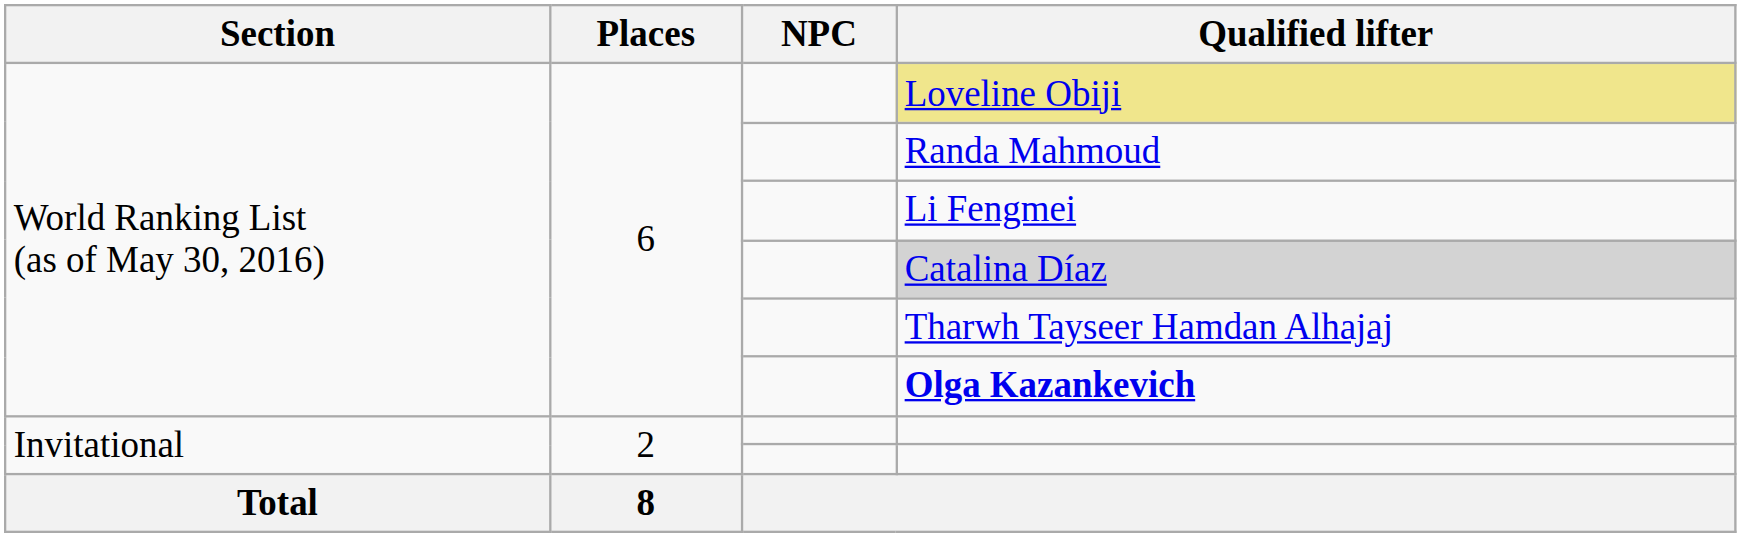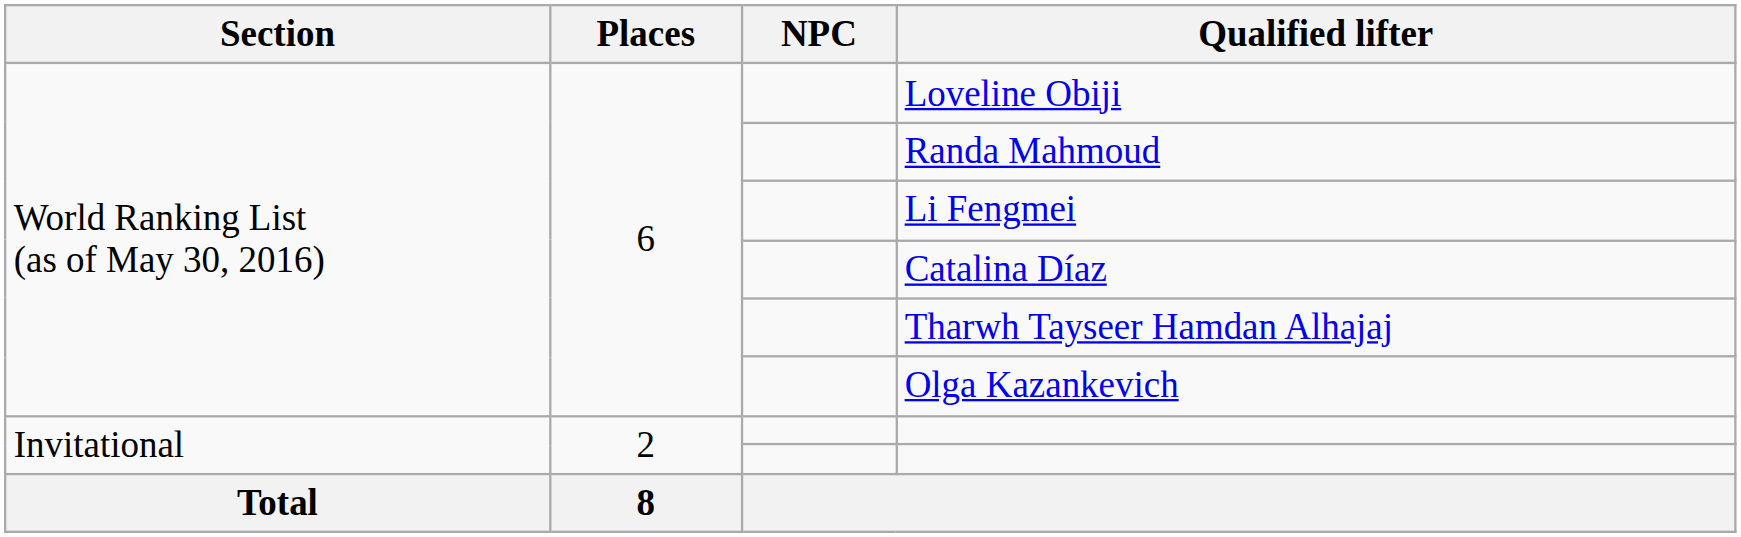(1013, 92) khaki background -> (1013, 92) no background
(1006, 268) lightgrey background -> (1006, 268) no background
(1050, 385) bold -> (1042, 385) normal
